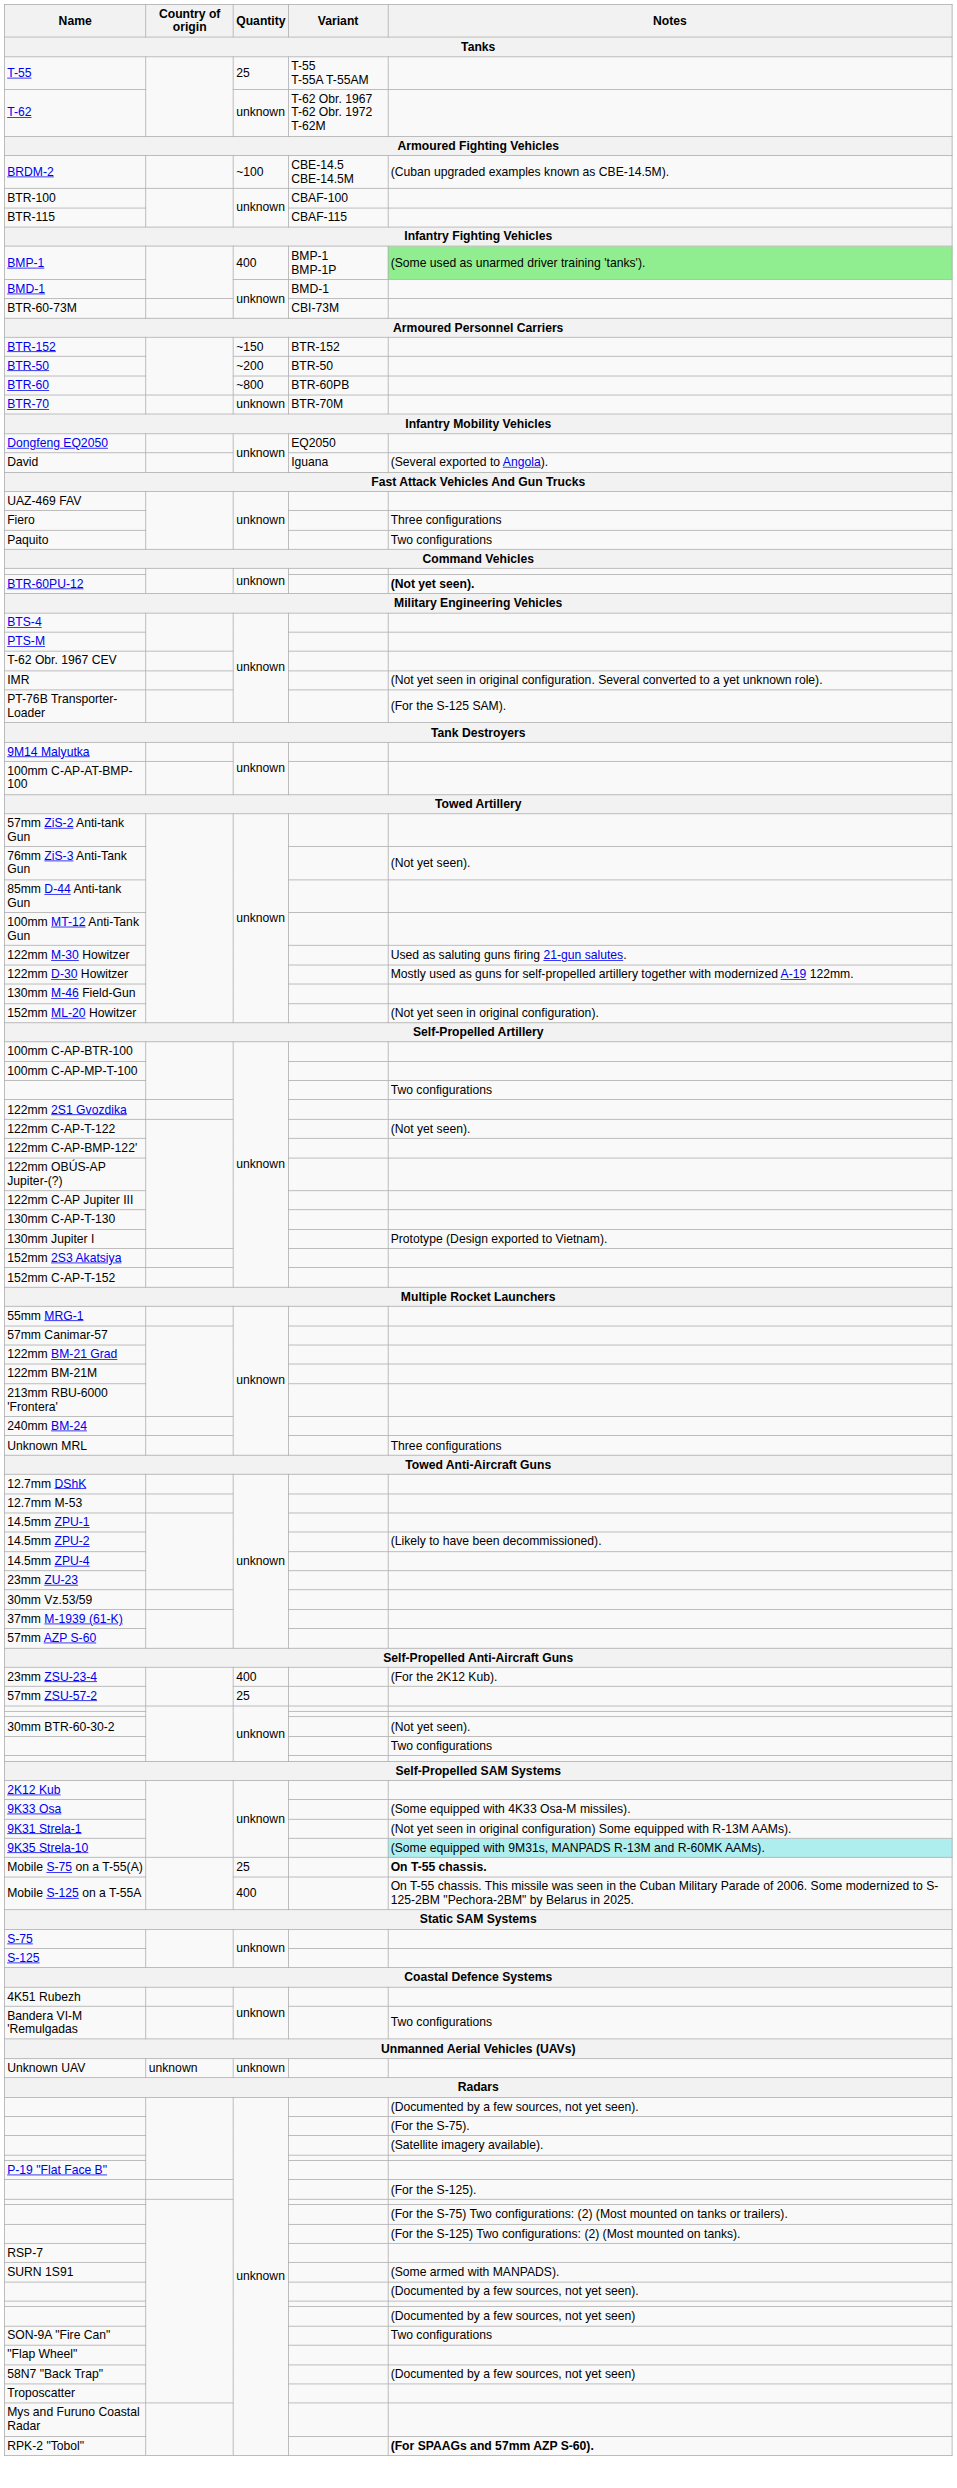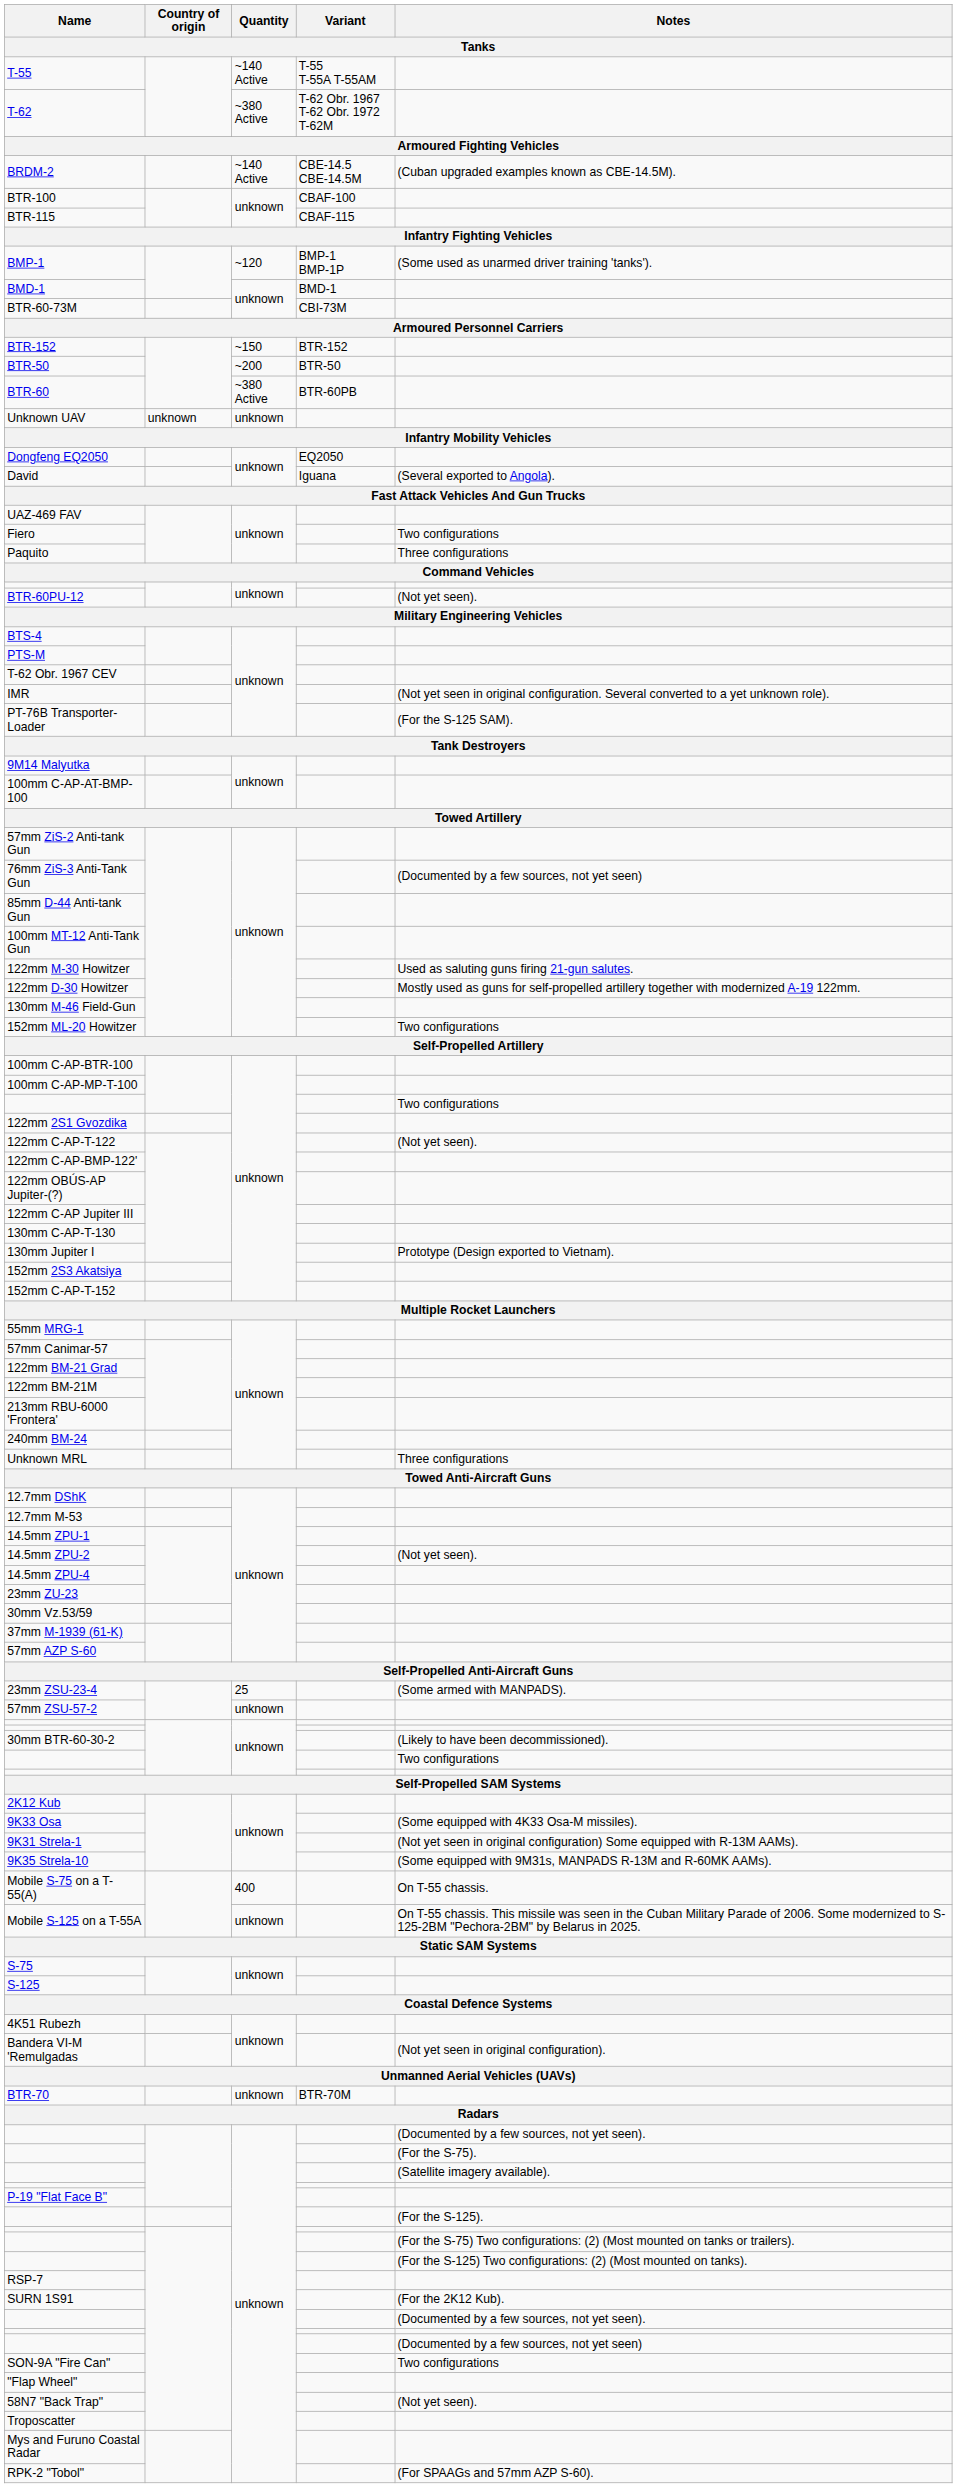(243, 73) 25 -> (251, 73) ~140 Active
(261, 113) unknown -> (251, 113) ~380 Active
(250, 172) ~100 -> (251, 172) ~140 Active
(246, 262) 400 -> (248, 262) ~120
(518, 262) lightgreen background -> (525, 262) no background
(250, 385) ~800 -> (251, 392) ~380 Active
rows swapped: (28, 404) <-> (46, 2068)
(446, 520) Three configurations -> (448, 534) Two configurations
(441, 539) Two configurations -> (453, 553) Three configurations
(433, 583) bold -> (437, 597) normal
(431, 863) (Not yet seen). -> (520, 876) (Documented by a few sources, not yet seen)
(495, 1013) (Not yet seen in original configuration). -> (448, 1026) Two configurations
(496, 1541) (Likely to have been decommissioned). -> (437, 1555) (Not yet seen).
(246, 1676) 400 -> (242, 1690) 25
(444, 1676) (For the 2K12 Kub). -> (482, 1690) (Some armed with MANPADS).
(243, 1696) 25 -> (259, 1709) unknown
(431, 1726) (Not yet seen). -> (503, 1740) (Likely to have been decommissioned).
(578, 1848) paleturquoise background -> (585, 1861) no background
(243, 1867) 25 -> (245, 1887) 400
(439, 1867) bold -> (443, 1887) normal
(246, 1893) 400 -> (259, 1920) unknown
(441, 2022) Two configurations -> (502, 2050) (Not yet seen in original configuration).
(475, 2272) (Some armed with MANPADS). -> (451, 2299) (For the 2K12 Kub).
(513, 2374) (Documented by a few sources, not yet seen) -> (437, 2401) (Not yet seen).
(492, 2445) bold -> (496, 2473) normal
